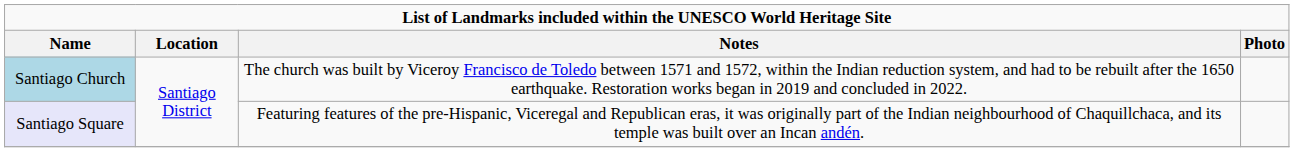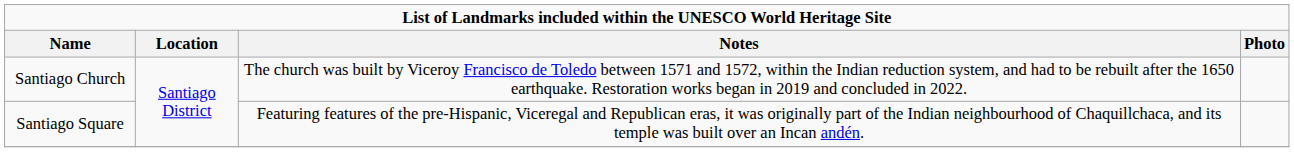(70, 79) lightblue background -> (70, 79) no background
(70, 123) lavender background -> (70, 123) no background
